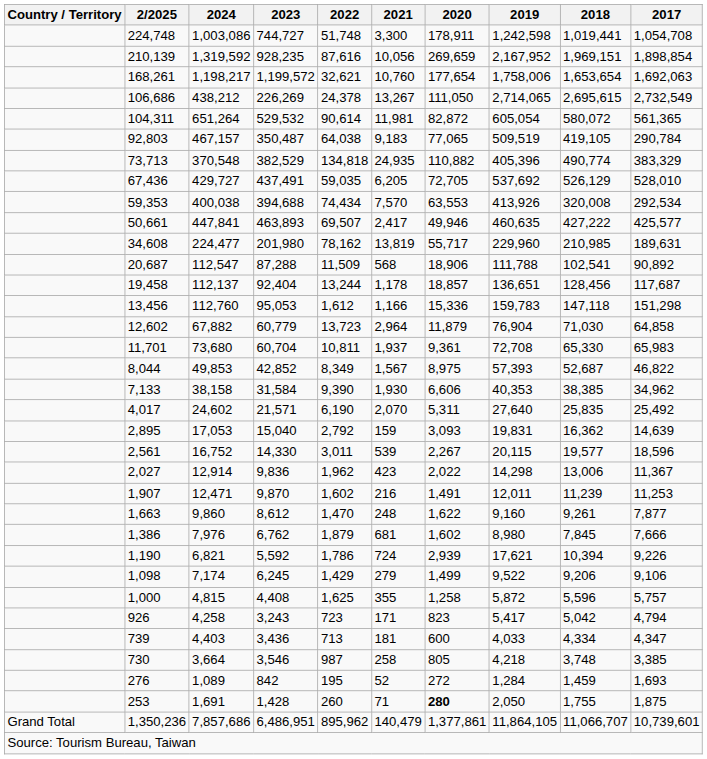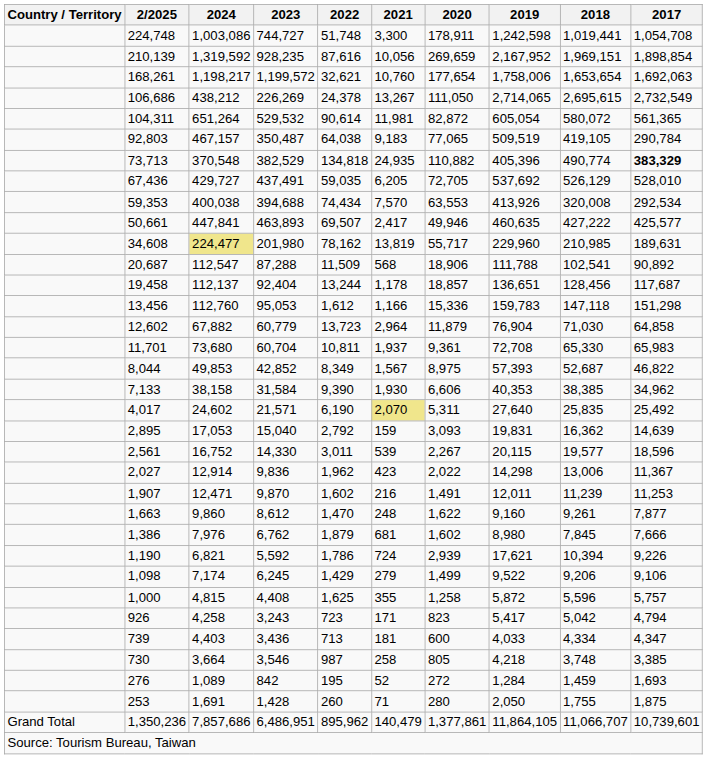(658, 160) normal -> (658, 160) bold
(216, 243) no background -> (216, 243) khaki background
(391, 410) no background -> (391, 410) khaki background
(439, 701) bold -> (439, 701) normal
